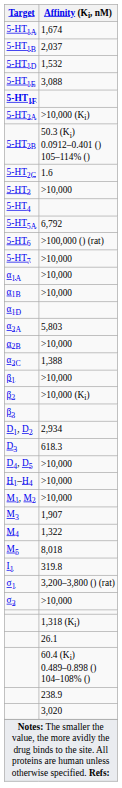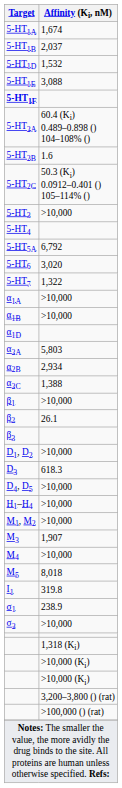(65, 116) >10,000 (Ki) -> (69, 127) 60.4 (Ki) 0.489–0.898 () 104–108% ()
(71, 144) 50.3 (Ki) 0.0912–0.401 () 105–114% () -> (47, 155) 1.6
(47, 173) 1.6 -> (71, 184) 50.3 (Ki) 0.0912–0.401 () 105–114% ()
(72, 241) >100,000 () (rat) -> (52, 264) 3,020
(57, 258) >10,000 -> (52, 281) 1,322
(57, 344) >10,000 -> (52, 367) 2,934
(65, 396) >10,000 (Ki) -> (49, 418) 26.1
(52, 429) 2,934 -> (57, 452) >10,000
(52, 532) 1,322 -> (57, 555) >10,000
(78, 584) 3,200–3,800 () (rat) -> (52, 607) 238.9
(49, 639) 26.1 -> (65, 663) >10,000 (Ki)
(69, 667) 60.4 (Ki) 0.489–0.898 () 104–108% () -> (65, 680) >10,000 (Ki)
(52, 695) 238.9 -> (78, 696) 3,200–3,800 () (rat)
(52, 711) 3,020 -> (72, 712) >100,000 () (rat)
